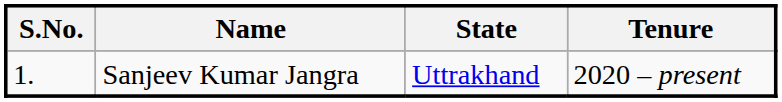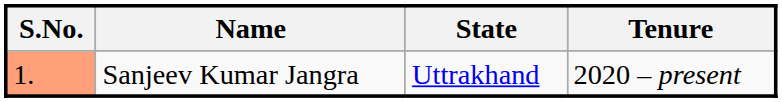(24, 73) no background -> (24, 73) lightsalmon background
